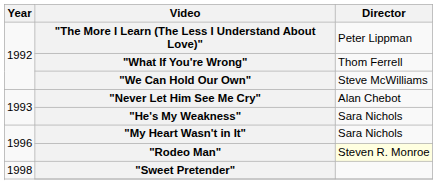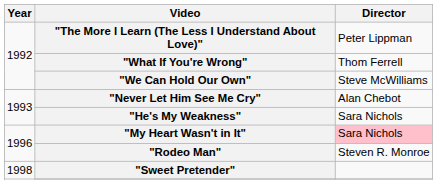(370, 134) no background -> (370, 134) pink background
(384, 152) lightyellow background -> (384, 152) no background
